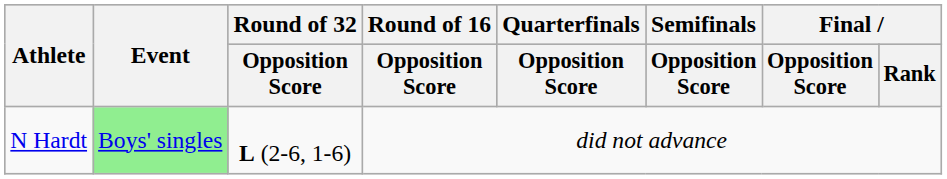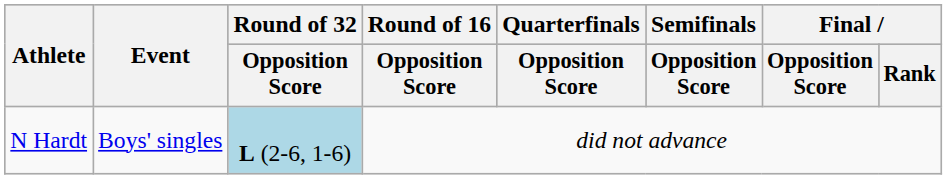(160, 140) lightgreen background -> (160, 140) no background
(295, 154) no background -> (295, 154) lightblue background
